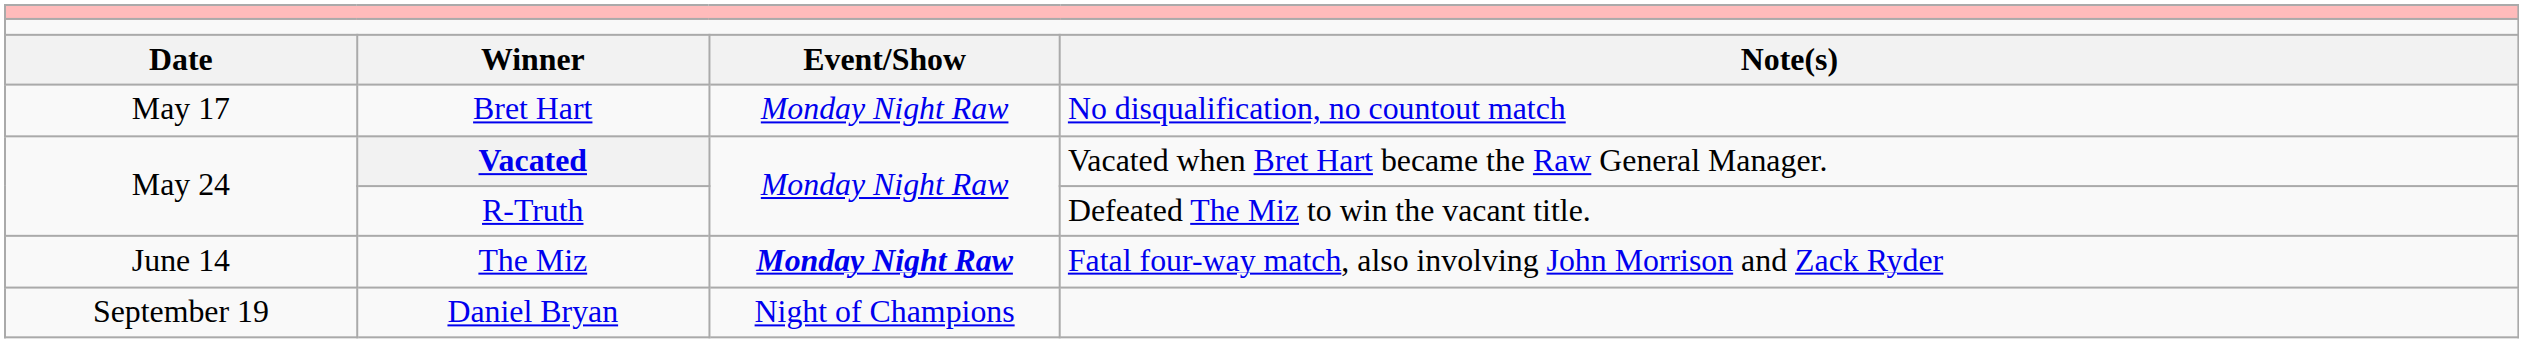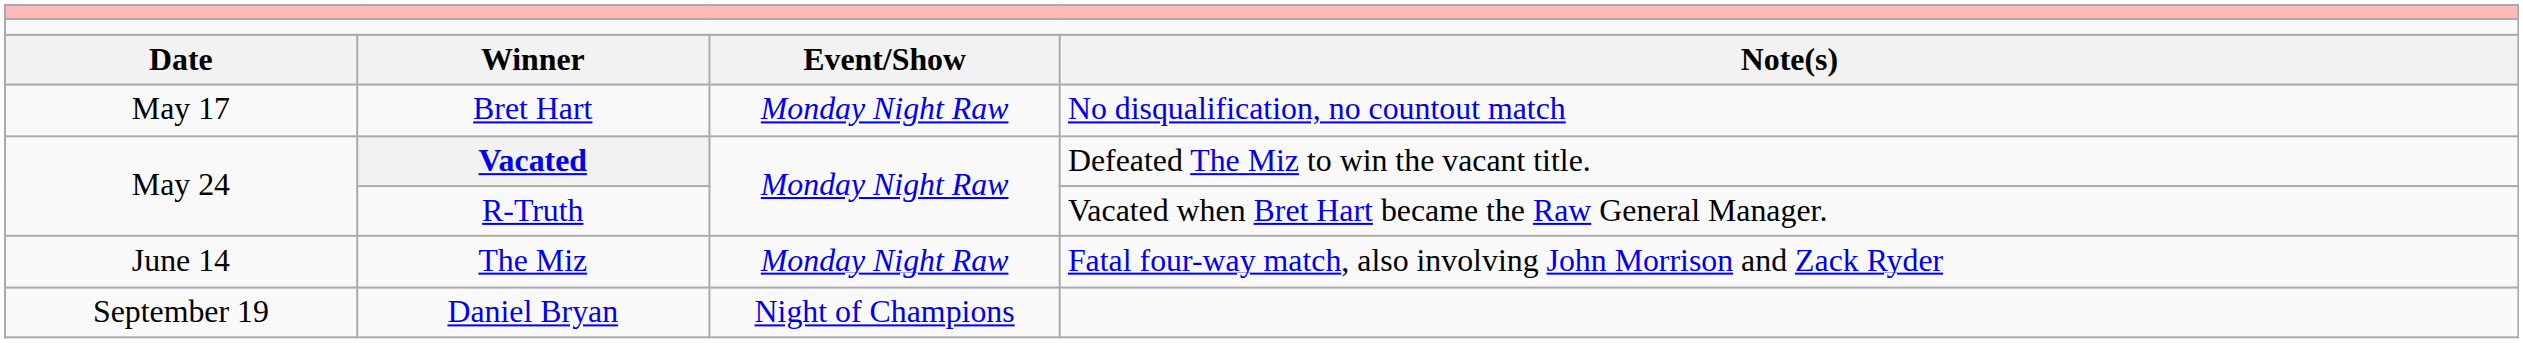(1448, 160) Vacated when Bret Hart became the Raw General Manager. -> (1329, 160) Defeated The Miz to win the vacant title.
(1329, 210) Defeated The Miz to win the vacant title. -> (1448, 210) Vacated when Bret Hart became the Raw General Manager.
(885, 261) bold -> (885, 261) normal
